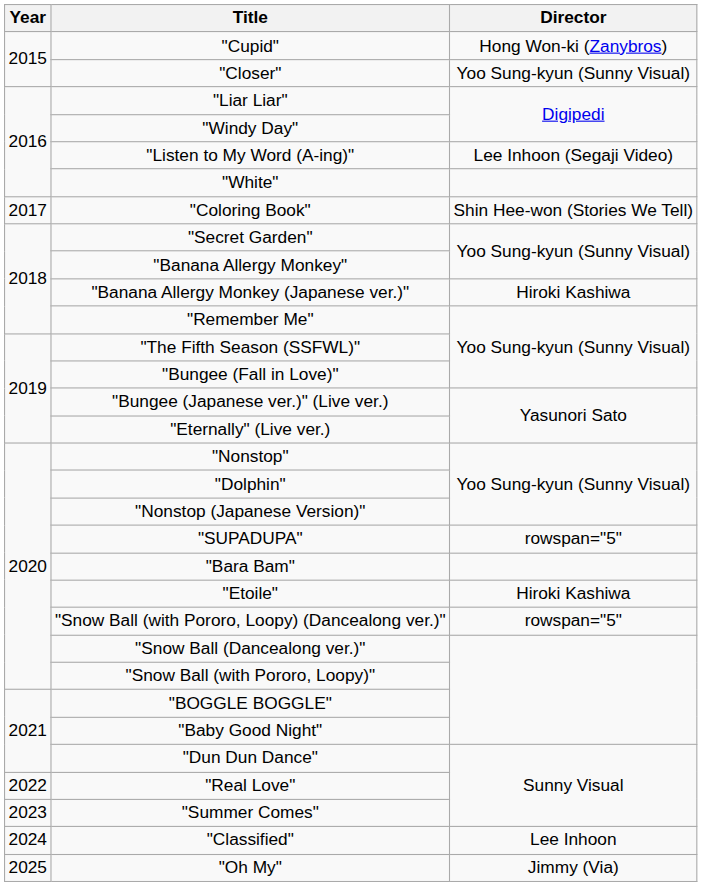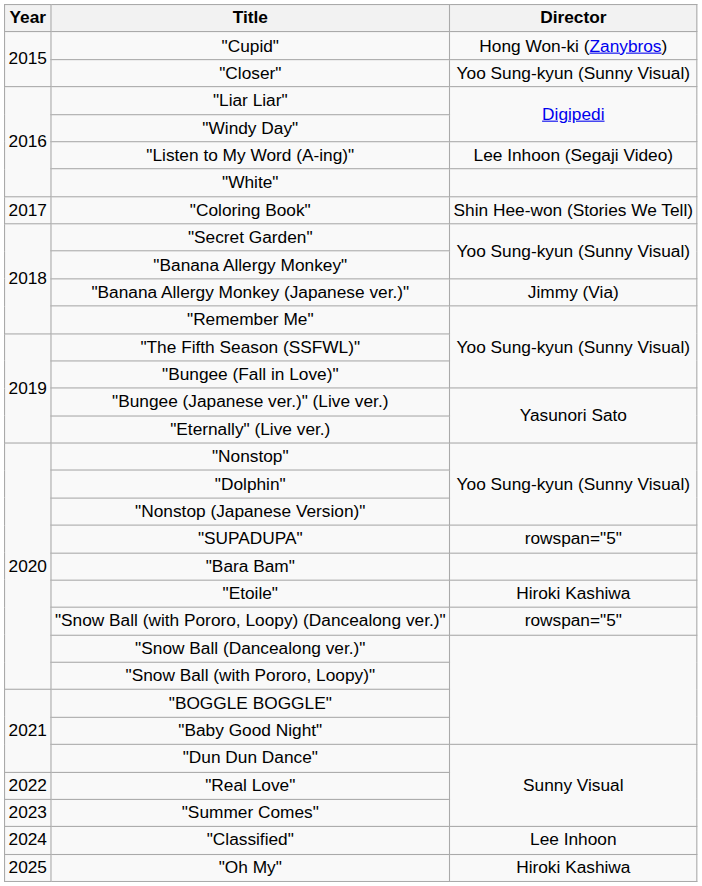(573, 292) Hiroki Kashiwa -> (573, 292) Jimmy (Via)
(573, 867) Jimmy (Via) -> (573, 867) Hiroki Kashiwa
